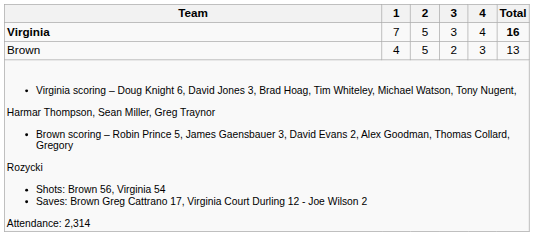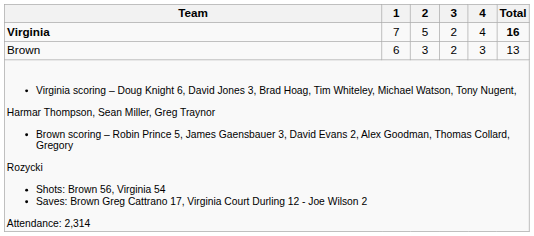(454, 32) 3 -> (454, 32) 2
(396, 50) 4 -> (396, 50) 6
(425, 50) 5 -> (425, 50) 3
